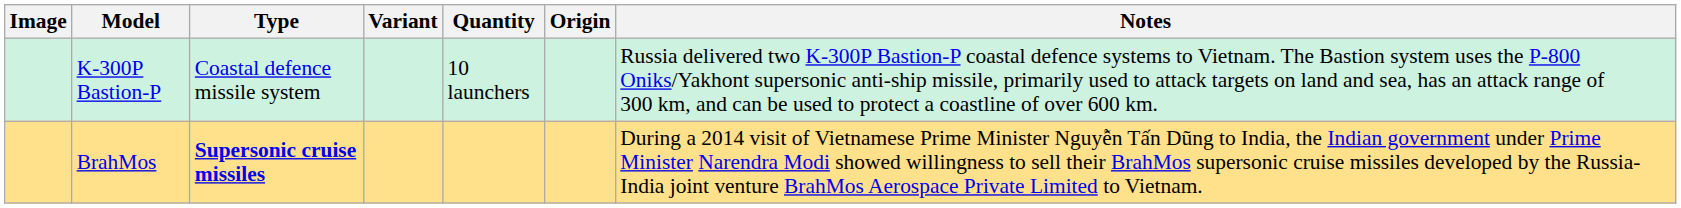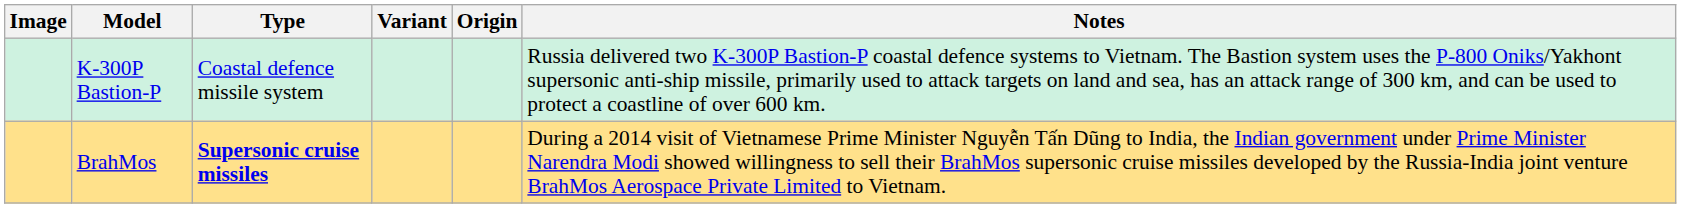- column: (494, 21)
